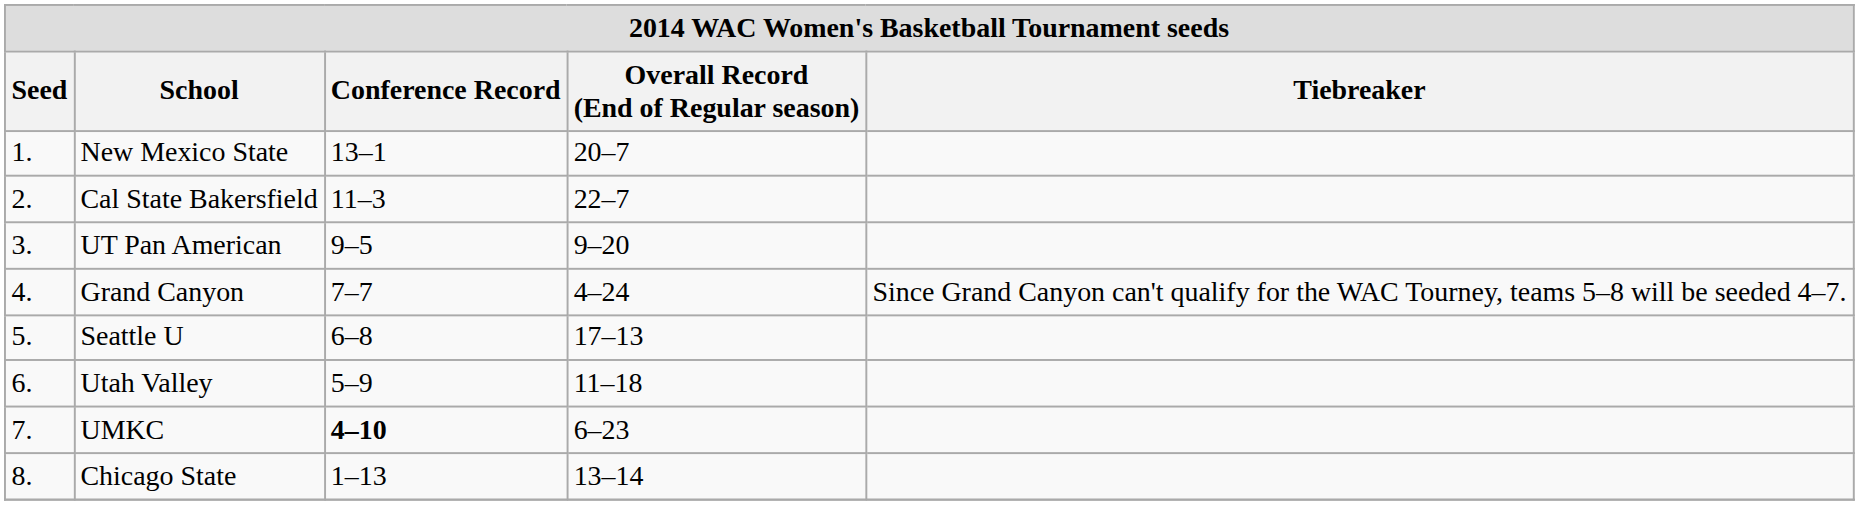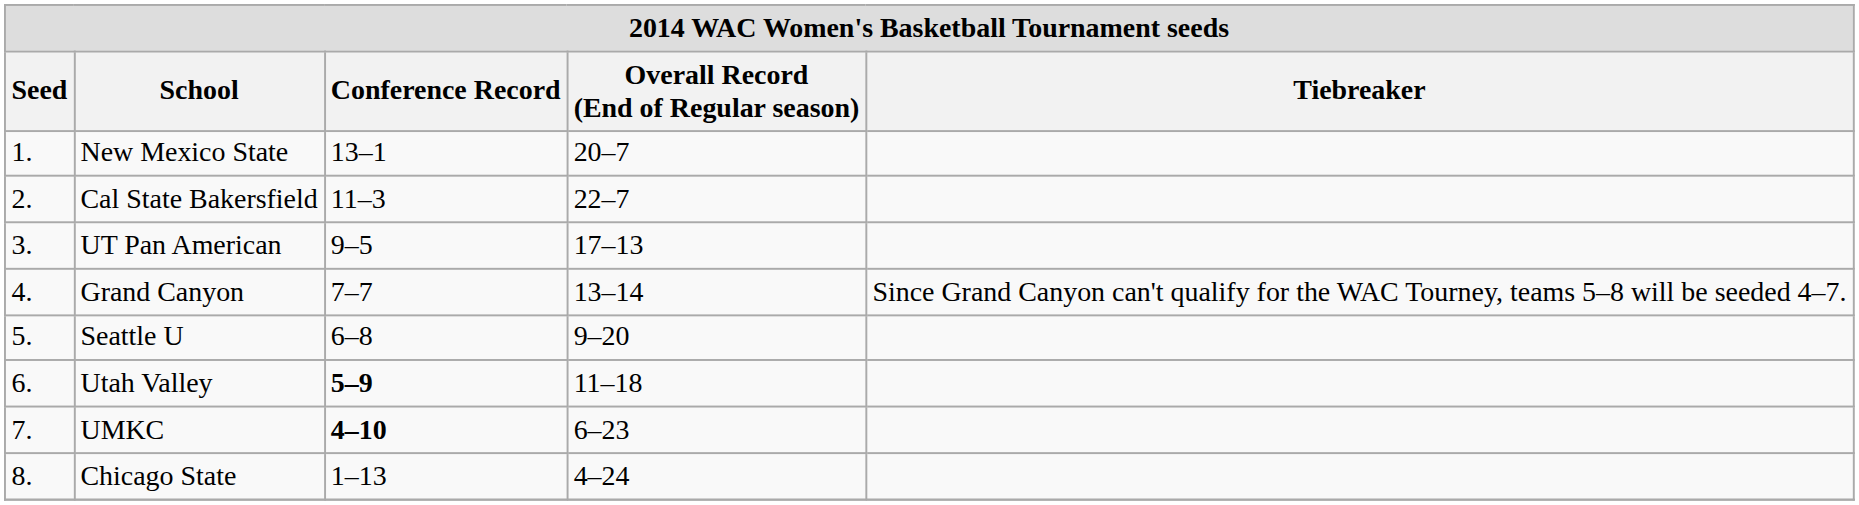(602, 245) 9–20 -> (609, 245) 17–13
(602, 291) 4–24 -> (609, 291) 13–14
(609, 337) 17–13 -> (602, 337) 9–20
(352, 383) normal -> (352, 383) bold
(609, 475) 13–14 -> (602, 475) 4–24
